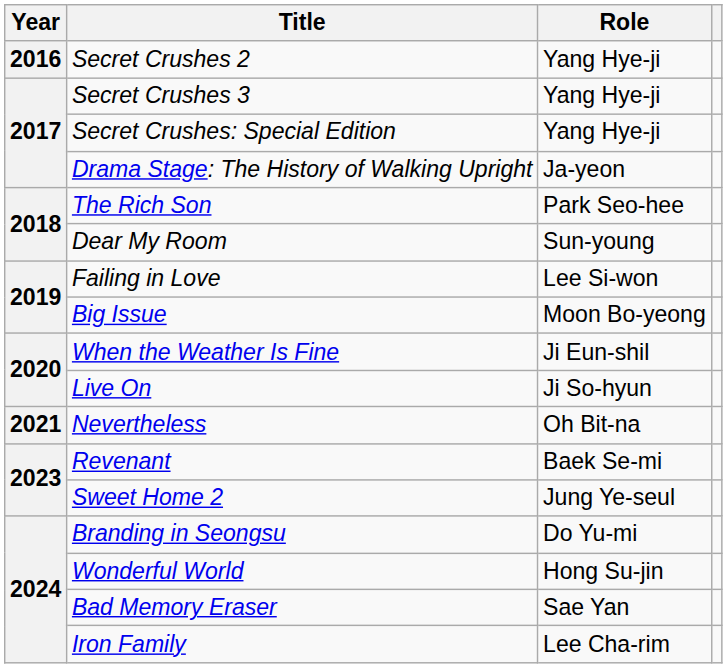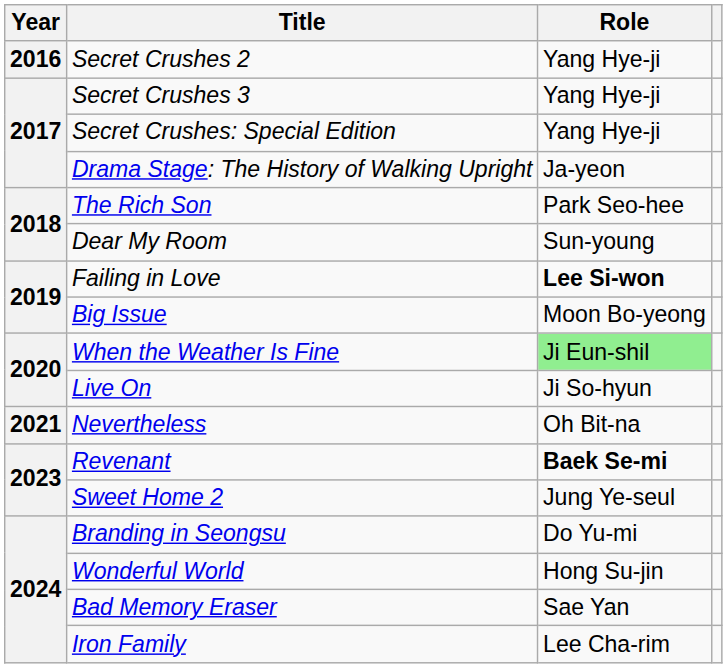(601, 278) normal -> (604, 278) bold
(596, 351) no background -> (596, 351) lightgreen background
(603, 461) normal -> (605, 461) bold
